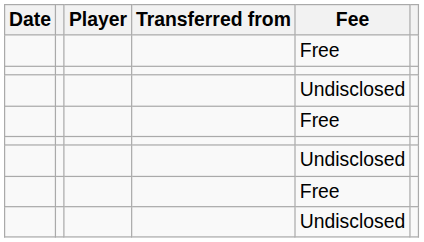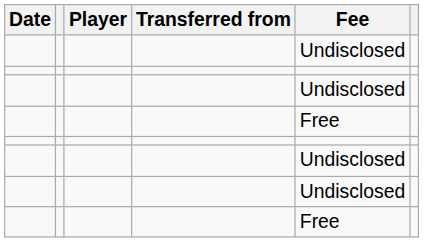(320, 50) Free -> (353, 50) Undisclosed
(320, 191) Free -> (353, 191) Undisclosed
(353, 221) Undisclosed -> (320, 221) Free
